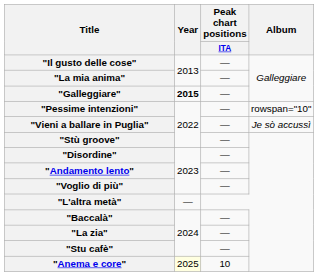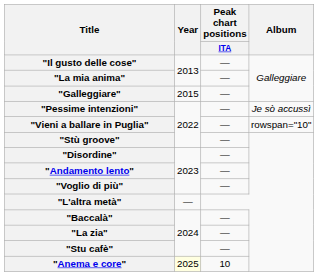(188, 93) bold -> (188, 93) normal
(281, 109) rowspan="10" -> (281, 109) Je sò accussì
(281, 124) Je sò accussì -> (281, 124) rowspan="10"
